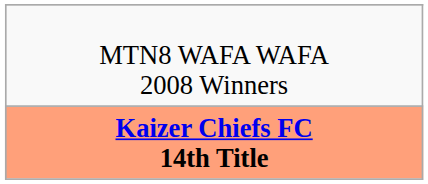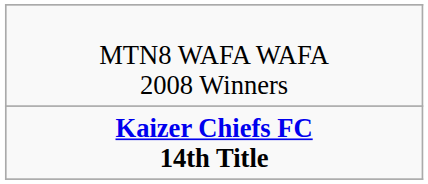(214, 142) lightsalmon background -> (214, 142) no background
